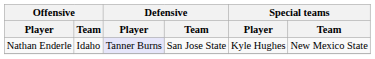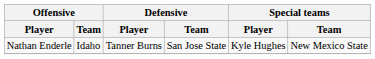(134, 45) lavender background -> (134, 45) no background
